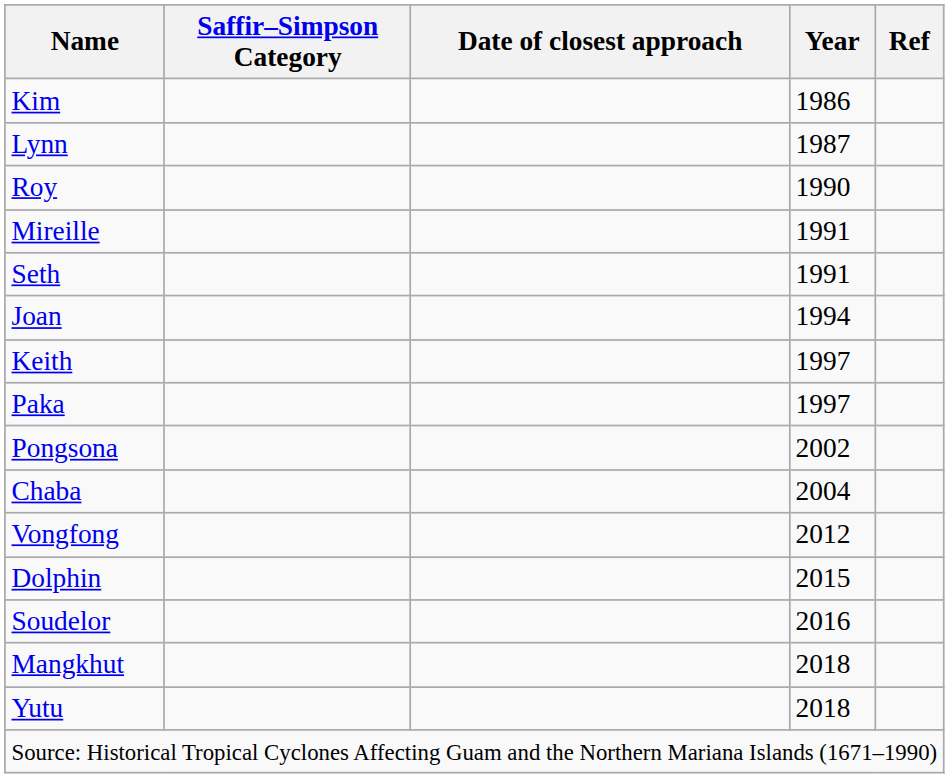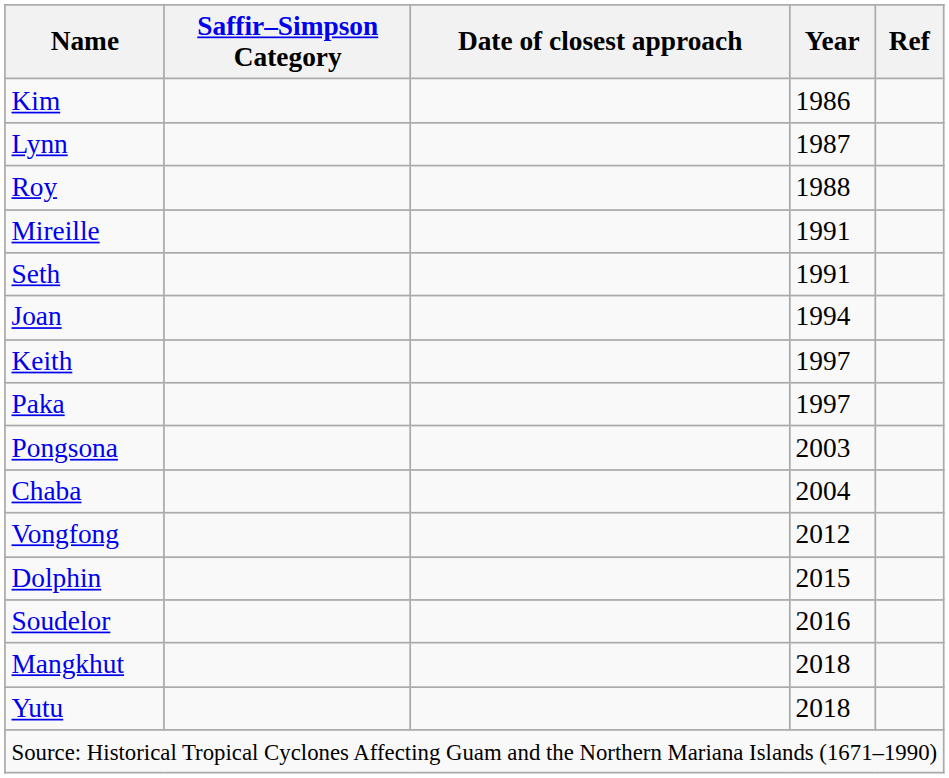(823, 187) 1990 -> (823, 187) 1988
(823, 447) 2002 -> (823, 447) 2003
